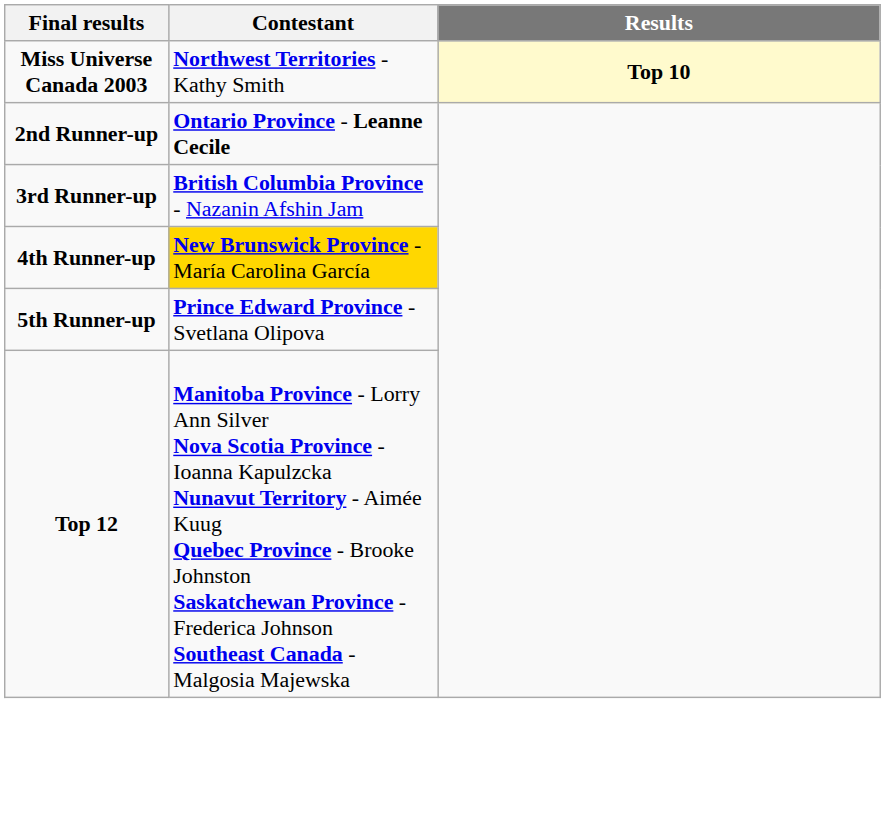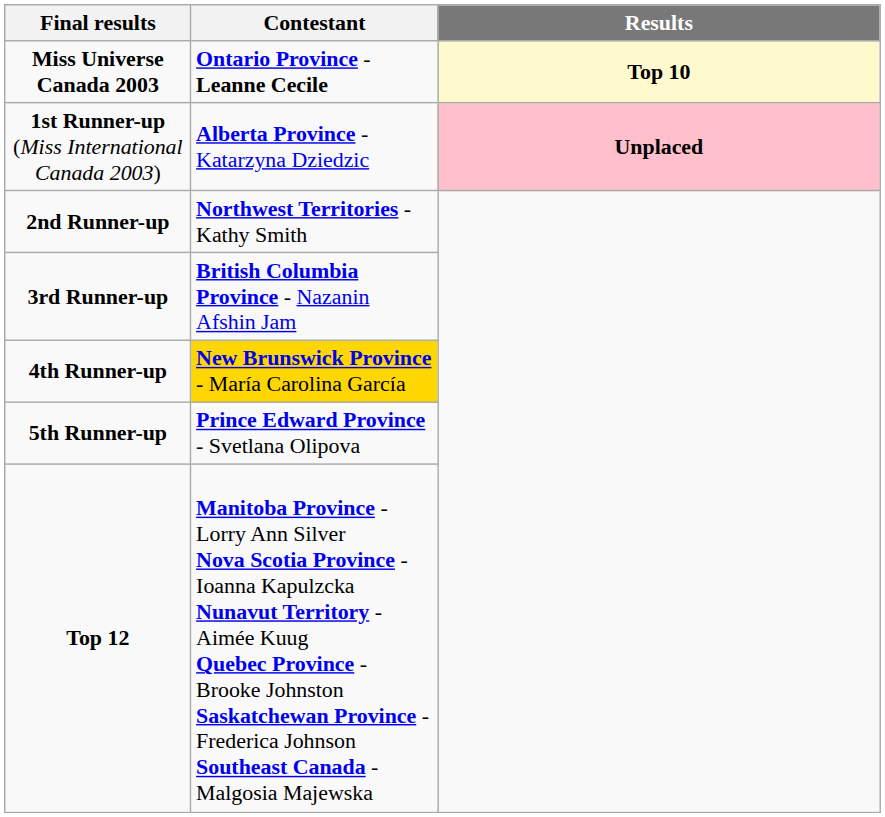(281, 71) Northwest Territories - Kathy Smith -> (283, 71) Ontario Province - Leanne Cecile
+ row: (98, 146)
(298, 133) Ontario Province - Leanne Cecile -> (304, 221) Northwest Territories - Kathy Smith
